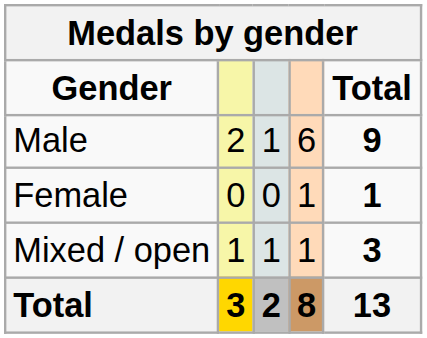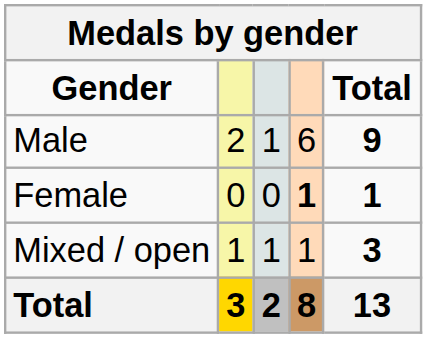(307, 196) normal -> (307, 196) bold
